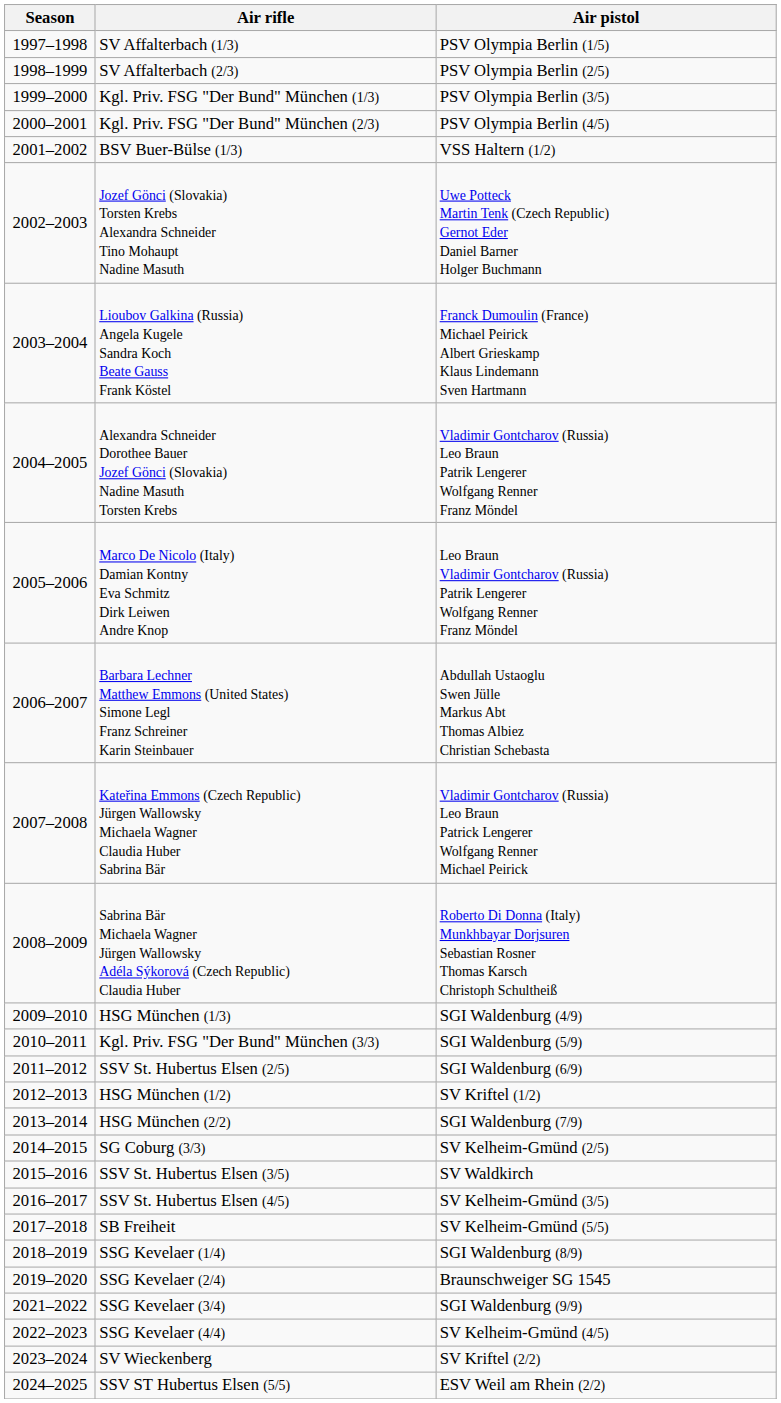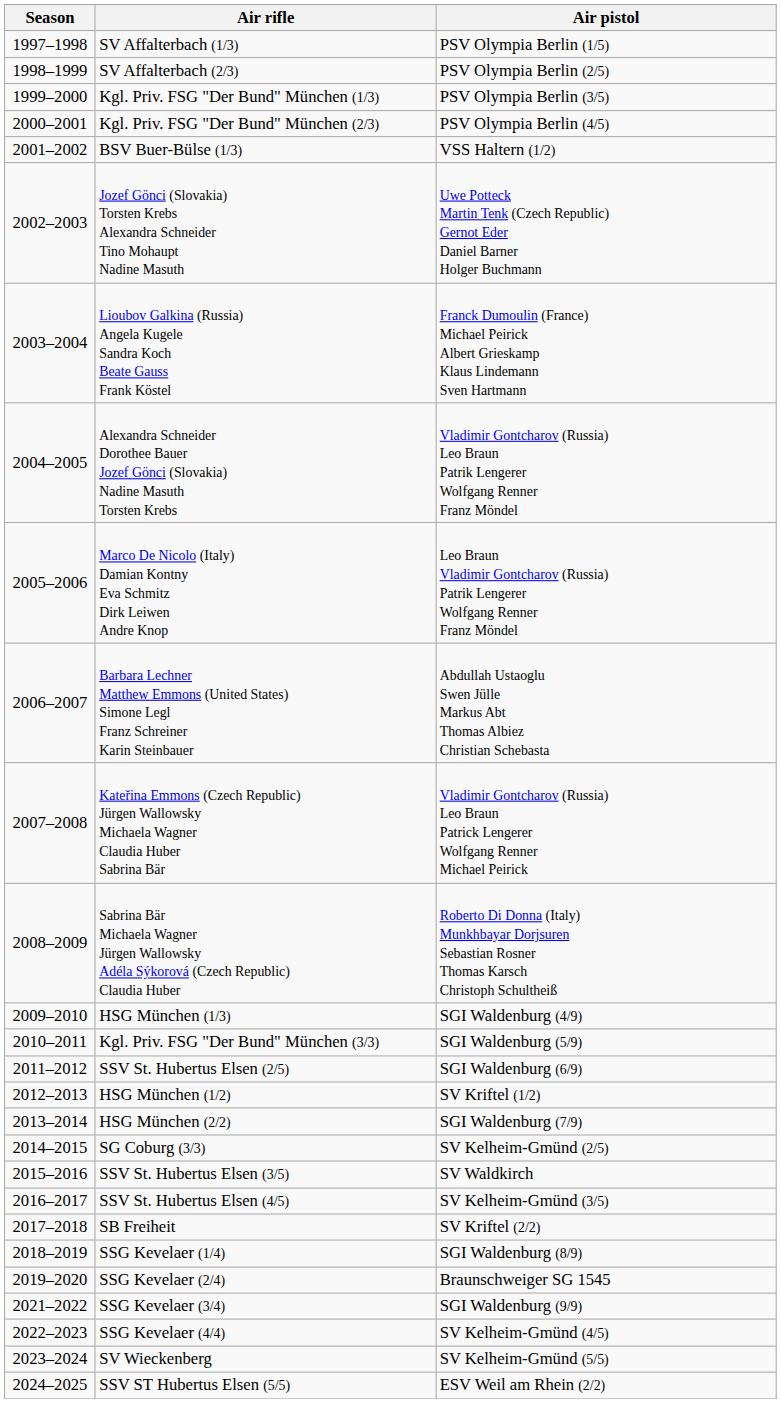(524, 1227) SV Kelheim-Gmünd (5/5) -> (490, 1227) SV Kriftel (2/2)
(490, 1359) SV Kriftel (2/2) -> (524, 1359) SV Kelheim-Gmünd (5/5)
